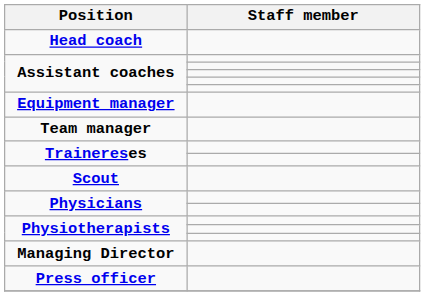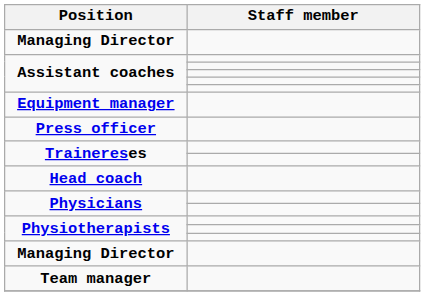(96, 42) Head coach -> (96, 42) Managing Director
(96, 129) Team manager -> (96, 129) Press officer
(96, 179) Scout -> (96, 179) Head coach
(96, 279) Press officer -> (96, 279) Team manager
